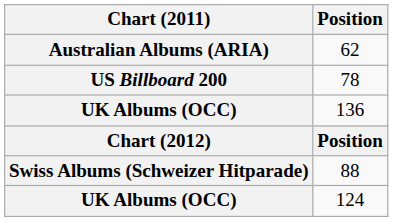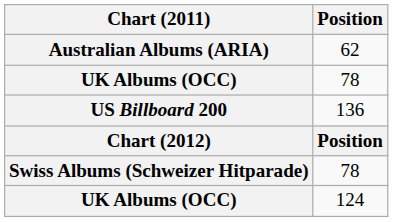(159, 79) US Billboard 200 -> (159, 79) UK Albums (OCC)
(159, 110) UK Albums (OCC) -> (159, 110) US Billboard 200
(350, 170) 88 -> (350, 170) 78
